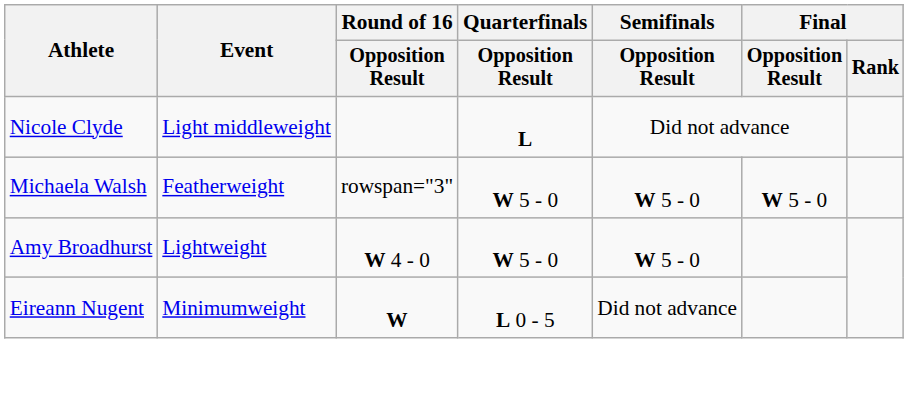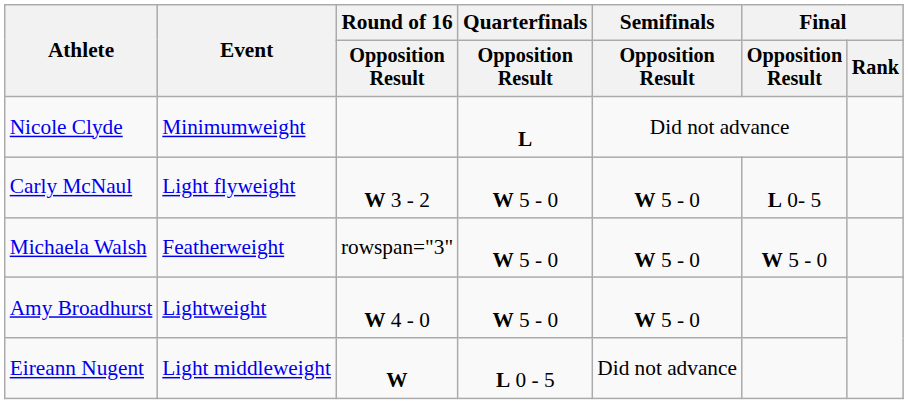(247, 127) Light middleweight -> (234, 127) Minimumweight
+ row: (71, 187)
(234, 308) Minimumweight -> (247, 368) Light middleweight
